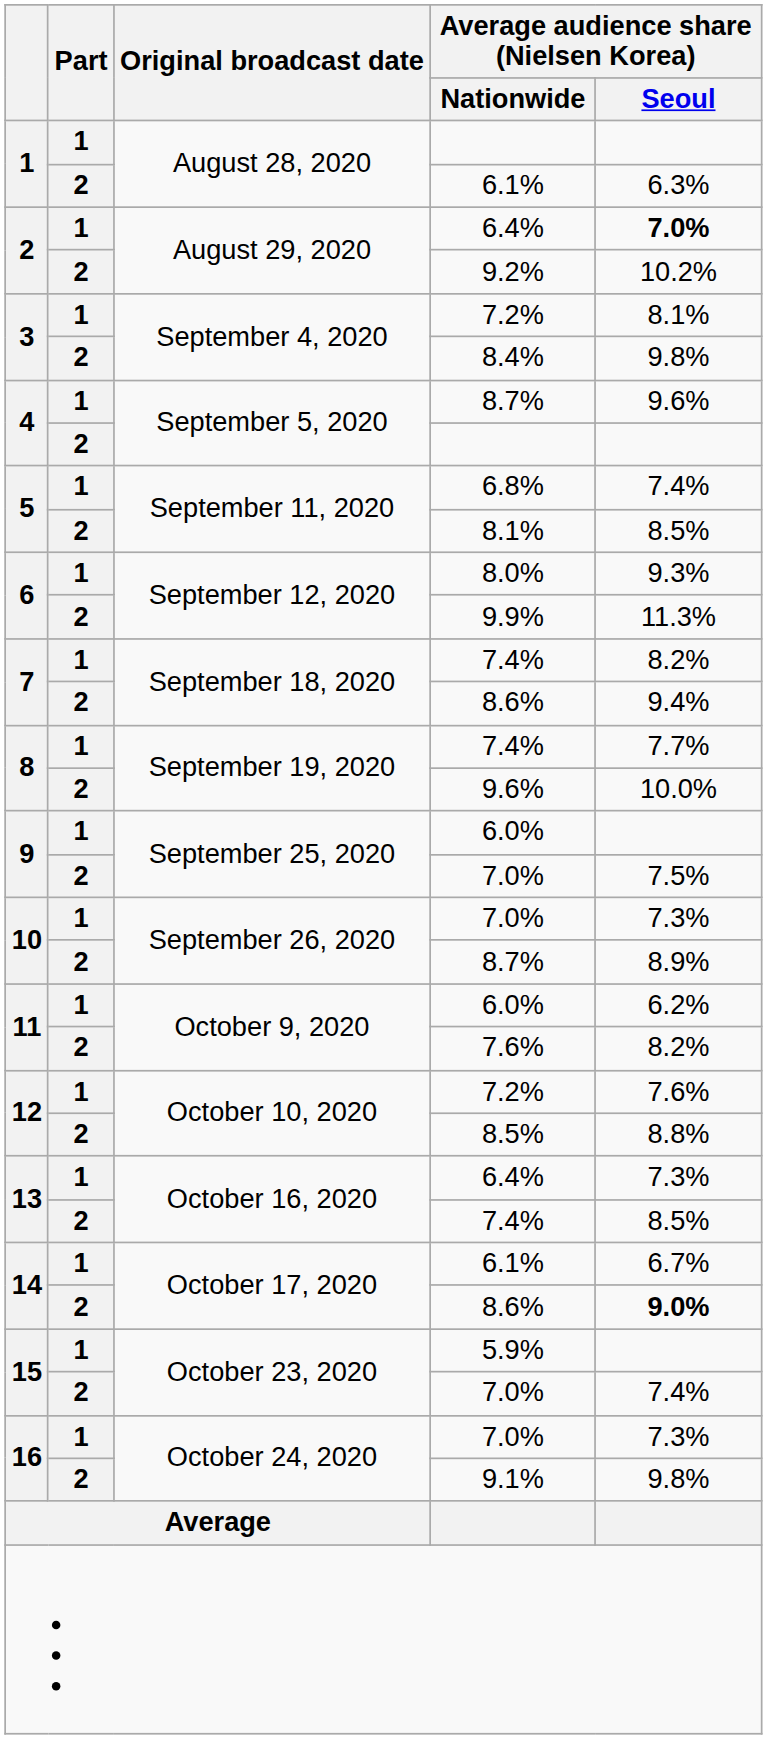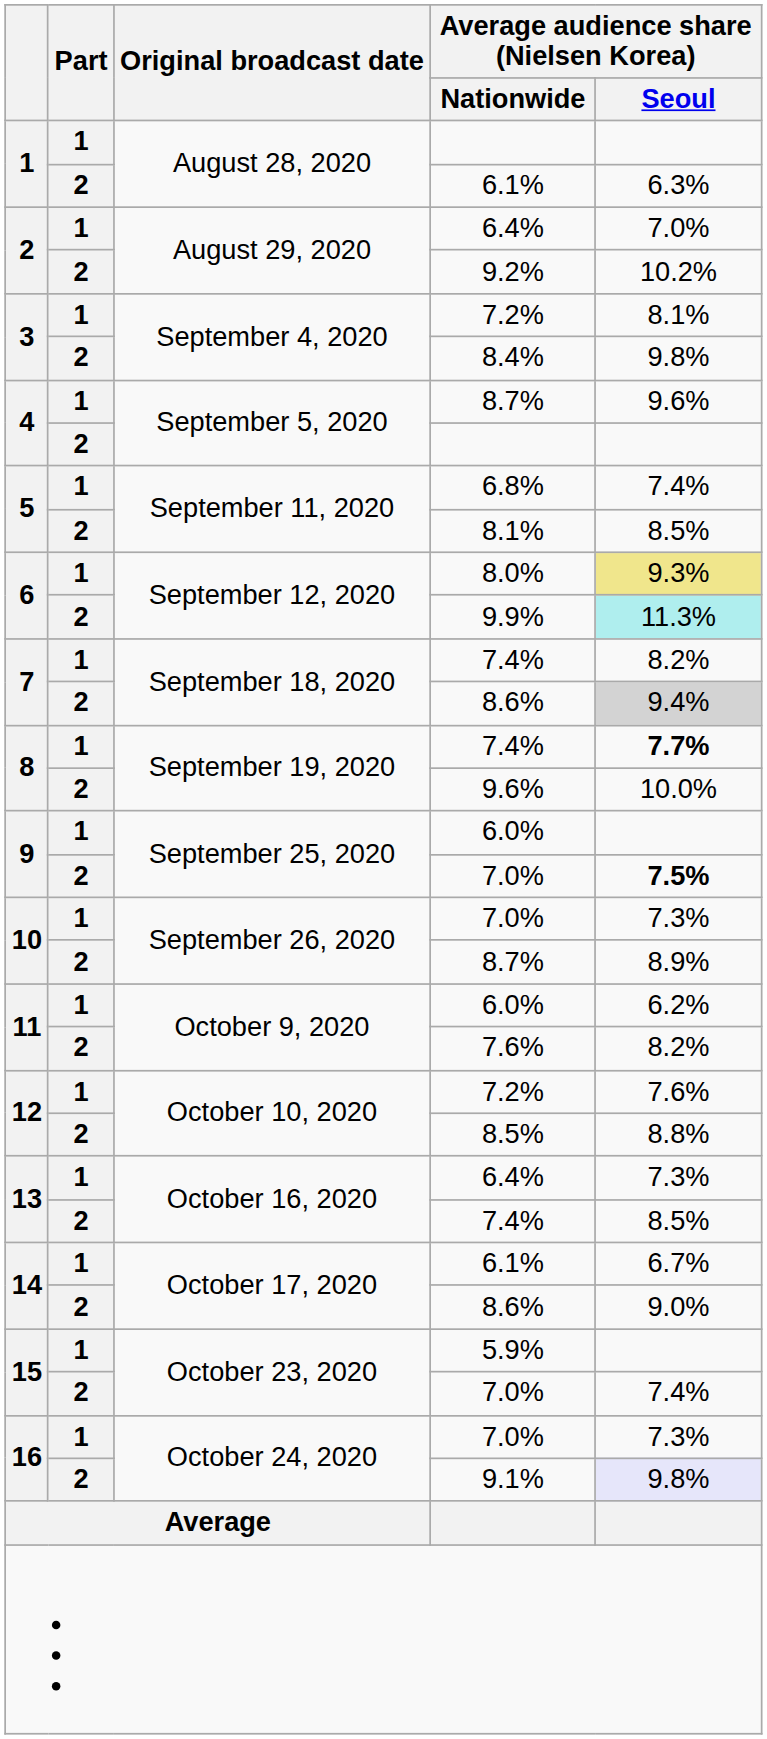(678, 228) bold -> (678, 228) normal
(678, 573) no background -> (678, 573) khaki background
(678, 616) no background -> (678, 616) paleturquoise background
(678, 702) no background -> (678, 702) lightgrey background
(678, 746) normal -> (678, 746) bold
(678, 875) normal -> (678, 875) bold
(678, 1306) bold -> (678, 1306) normal
(678, 1479) no background -> (678, 1479) lavender background
